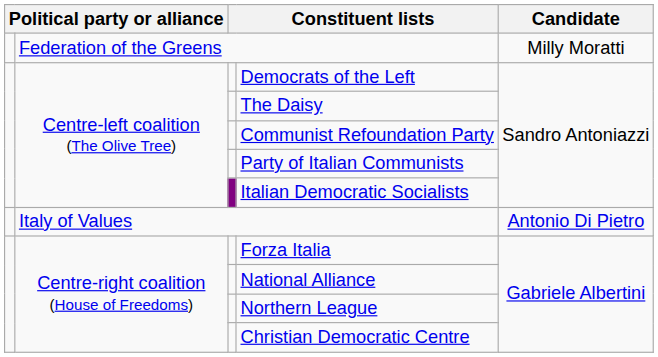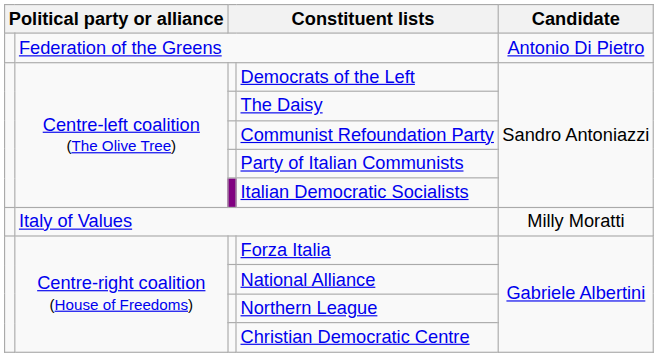(576, 47) Milly Moratti -> (576, 47) Antonio Di Pietro
(576, 221) Antonio Di Pietro -> (576, 221) Milly Moratti
